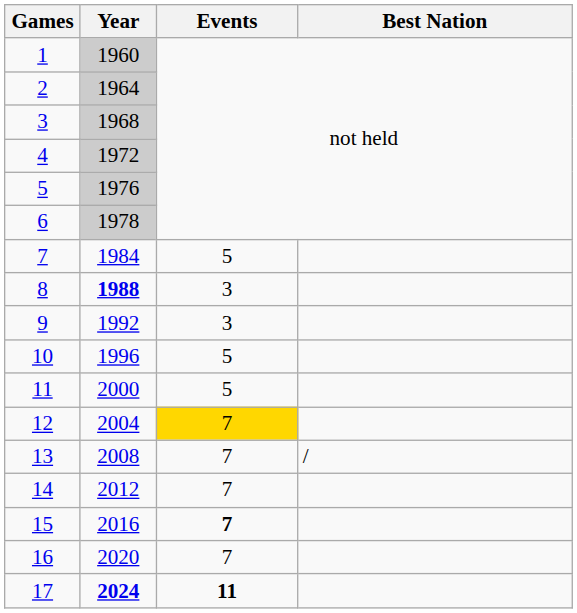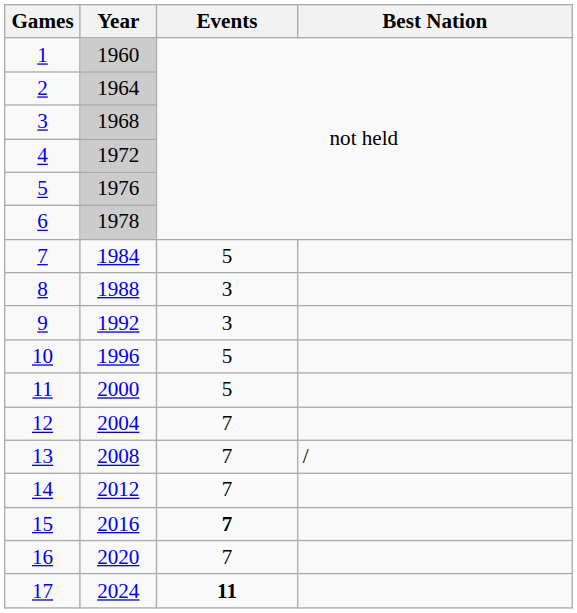(118, 289) bold -> (118, 289) normal
(227, 423) gold background -> (227, 423) no background
(118, 590) bold -> (118, 590) normal
